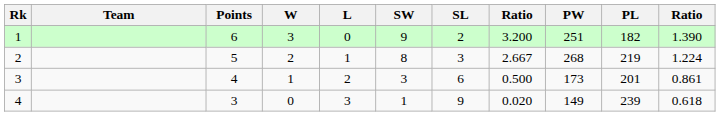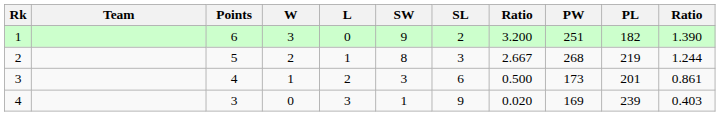(687, 57) 1.224 -> (687, 57) 1.244
(574, 100) 149 -> (574, 100) 169
(687, 100) 0.618 -> (687, 100) 0.403
